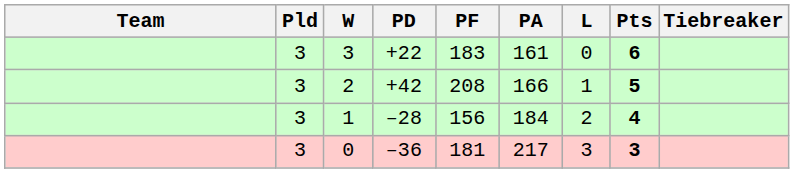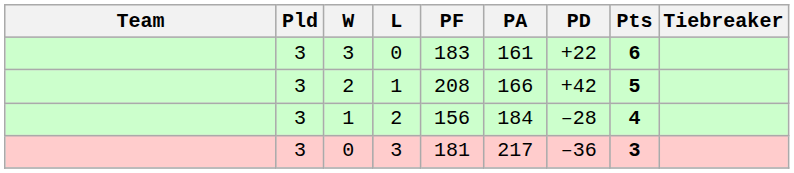columns swapped: (586, 21) <-> (404, 21)
